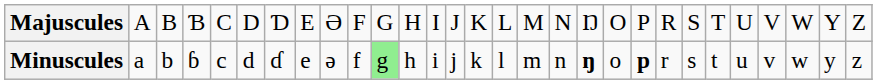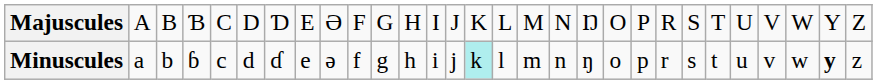(382, 60) lightgreen background -> (382, 60) no background
(476, 60) no background -> (476, 60) paleturquoise background
(589, 60) bold -> (588, 60) normal
(644, 60) bold -> (643, 60) normal
(830, 60) normal -> (830, 60) bold
